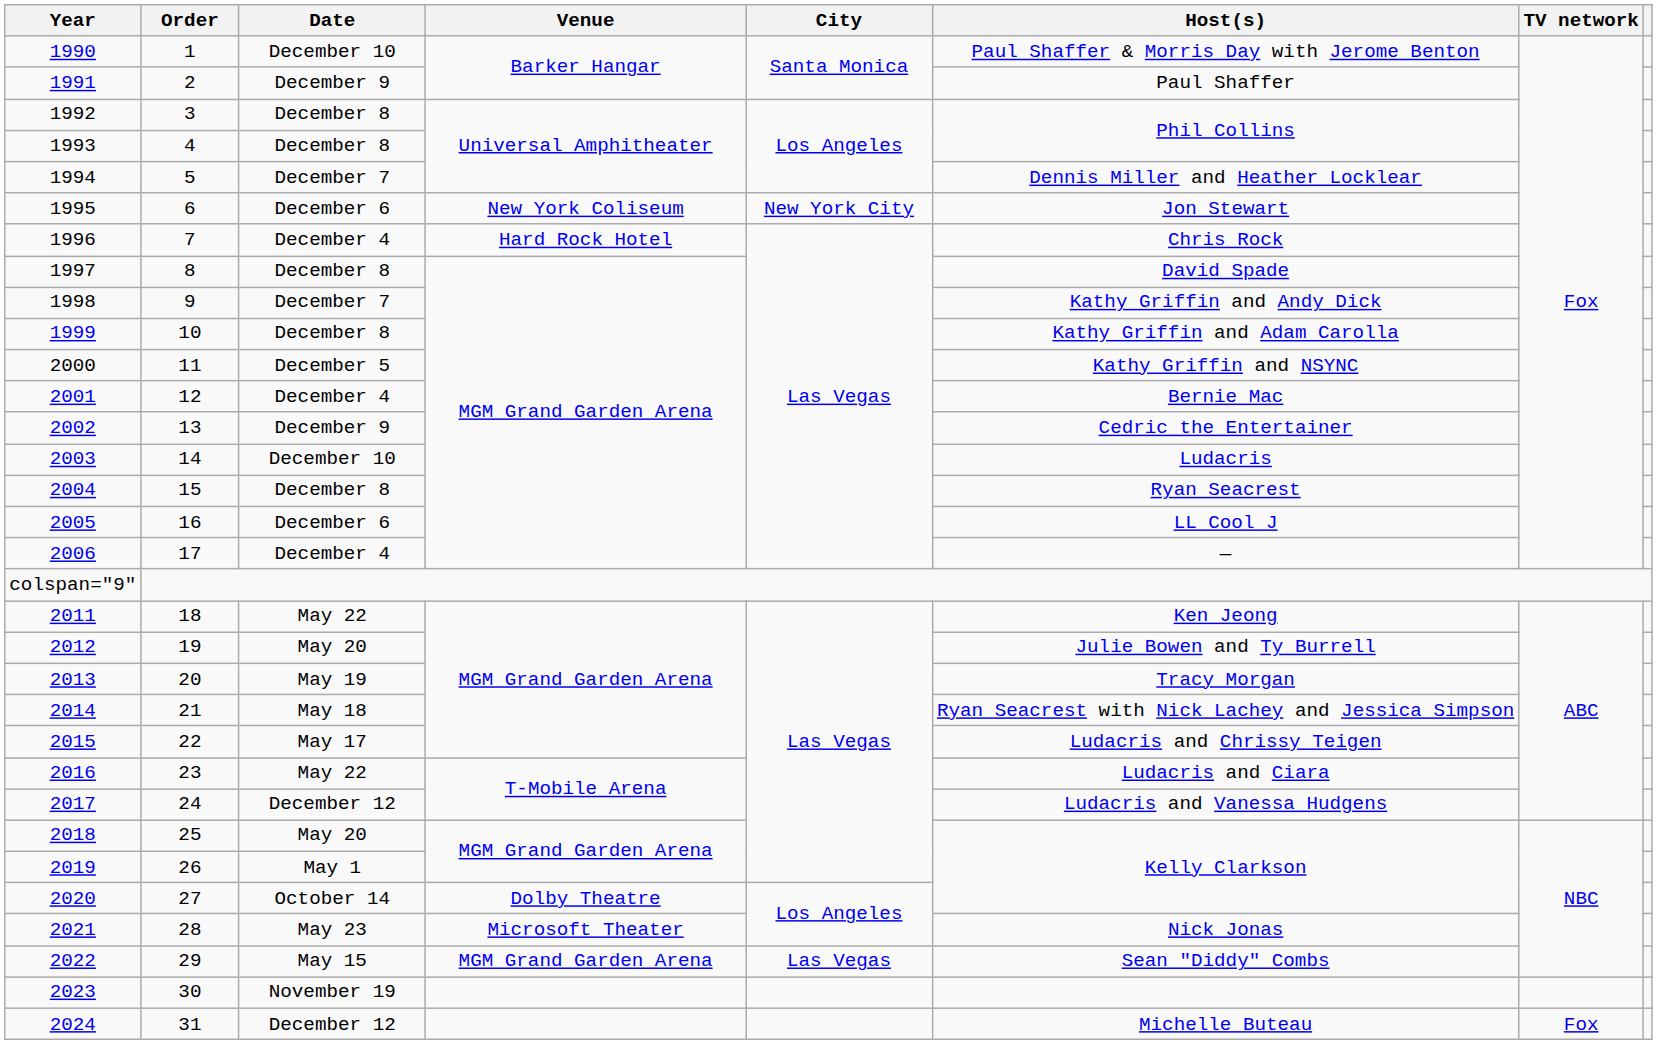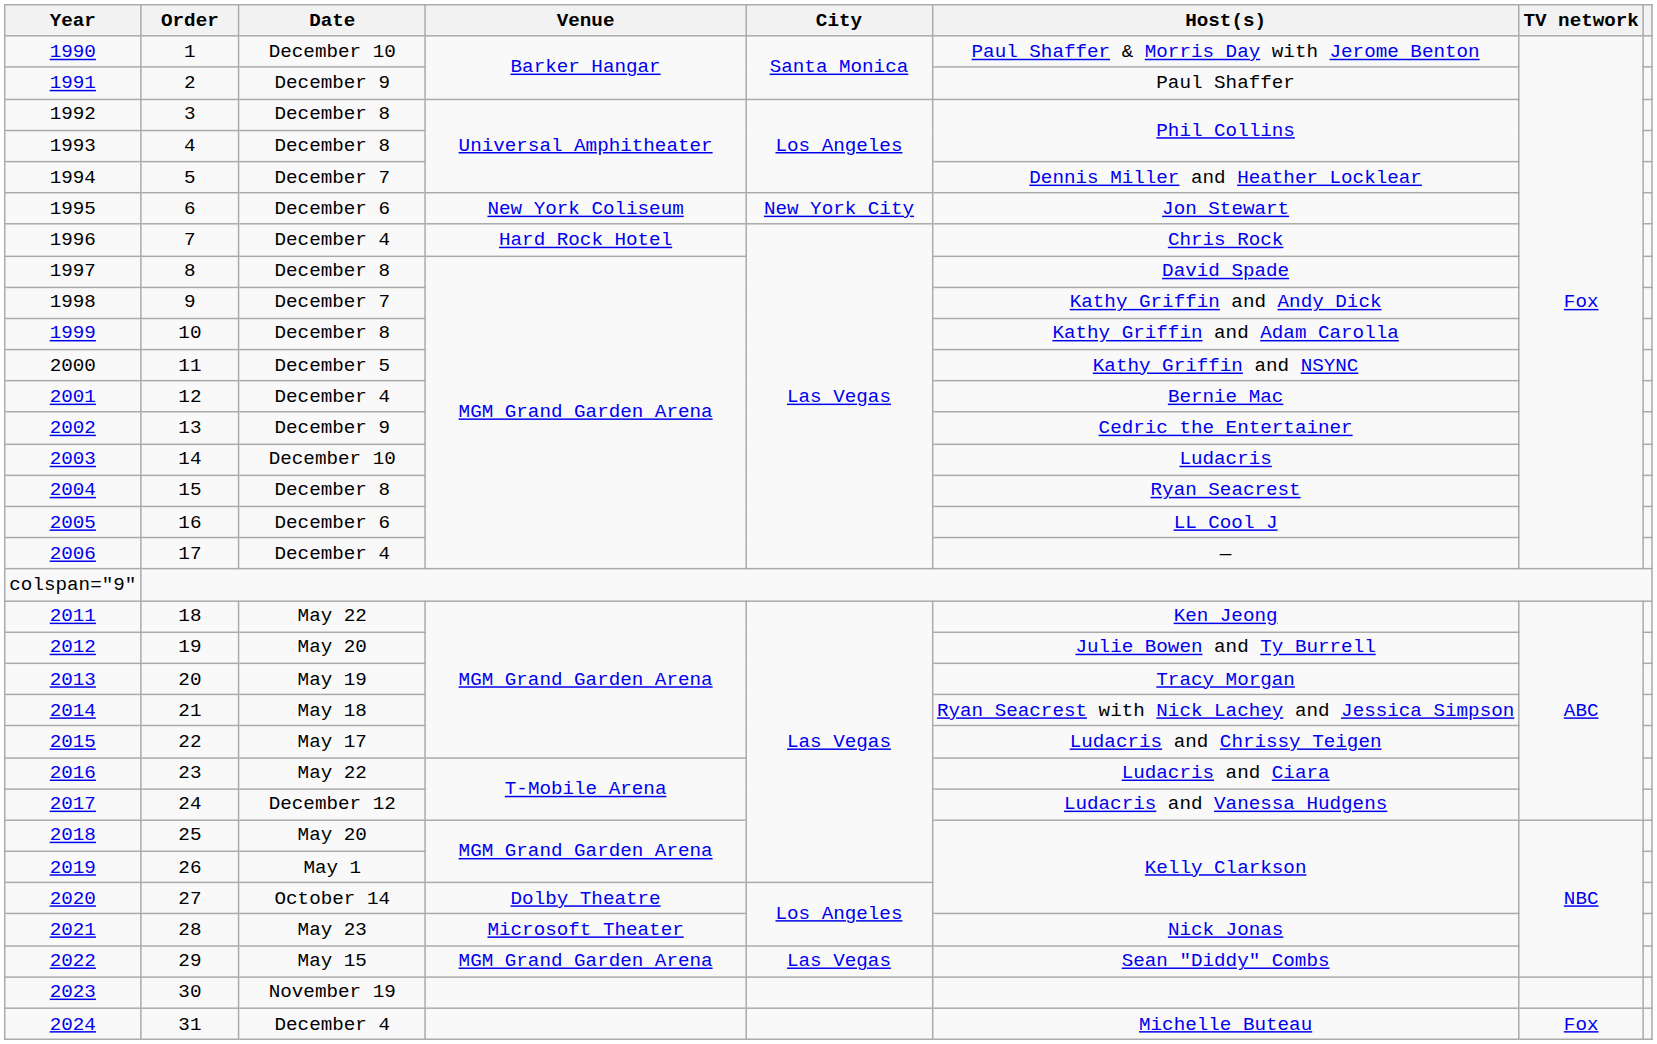(332, 1024) December 12 -> (332, 1024) December 4
